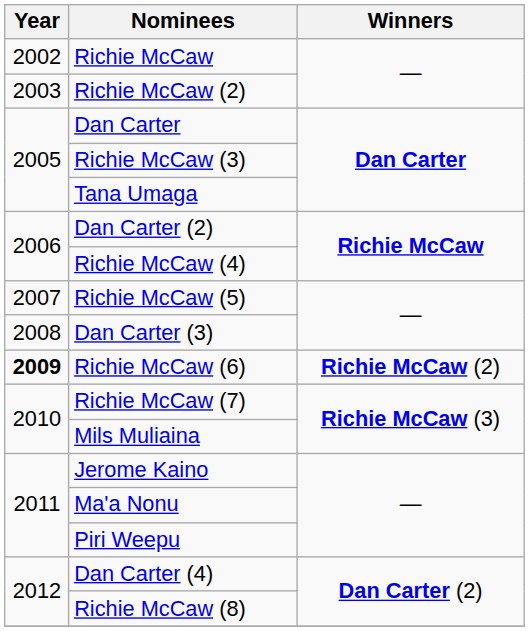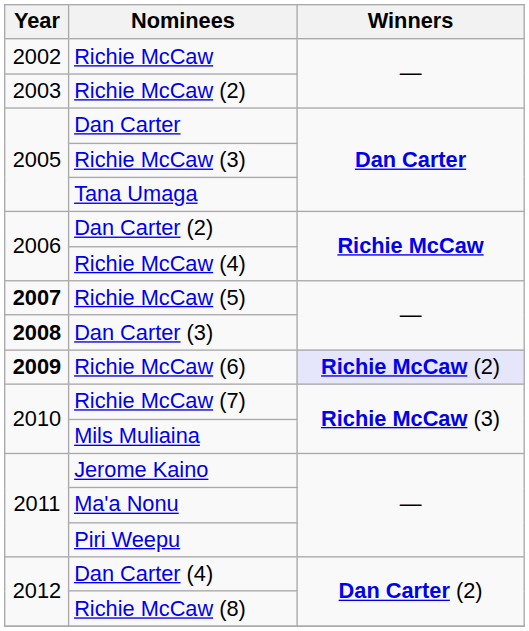(37, 297) normal -> (37, 297) bold
(37, 332) normal -> (37, 332) bold
(411, 366) no background -> (411, 366) lavender background
